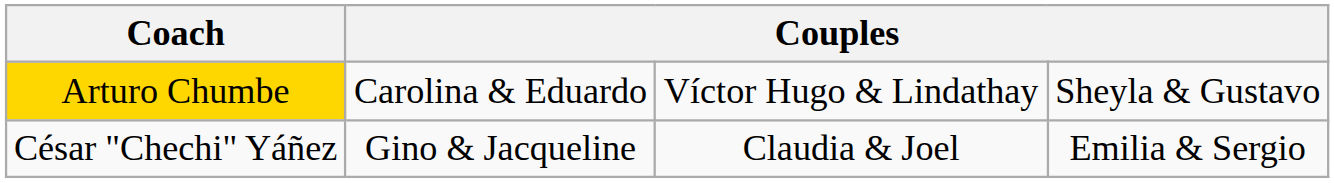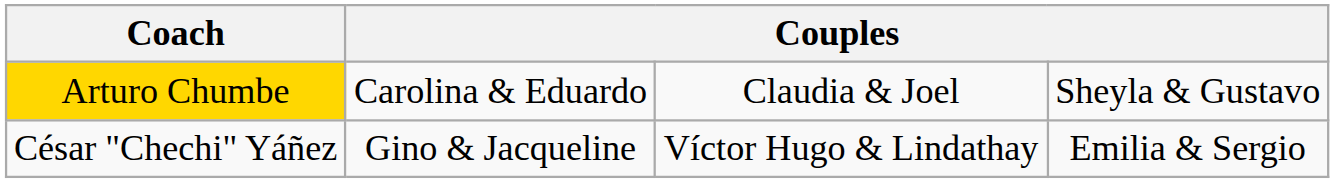(851, 90) Víctor Hugo & Lindathay -> (851, 90) Claudia & Joel
(851, 147) Claudia & Joel -> (851, 147) Víctor Hugo & Lindathay
